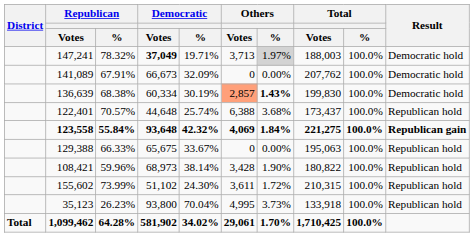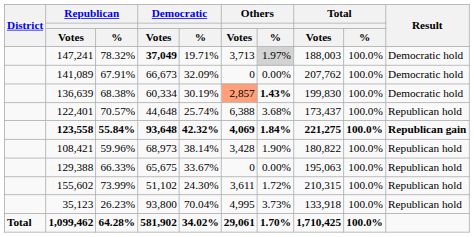rows swapped: (75, 149) <-> (75, 167)
